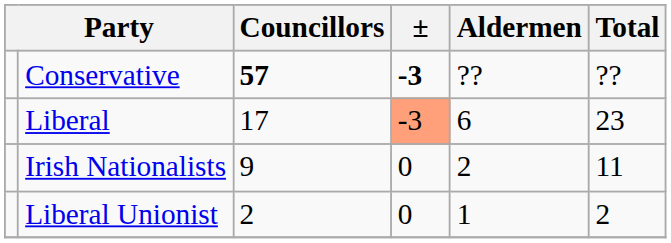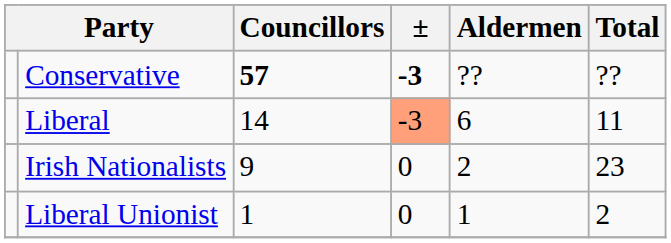(254, 120) 17 -> (254, 120) 14
(610, 120) 23 -> (610, 120) 11
(610, 167) 11 -> (610, 167) 23
(247, 213) 2 -> (247, 213) 1
